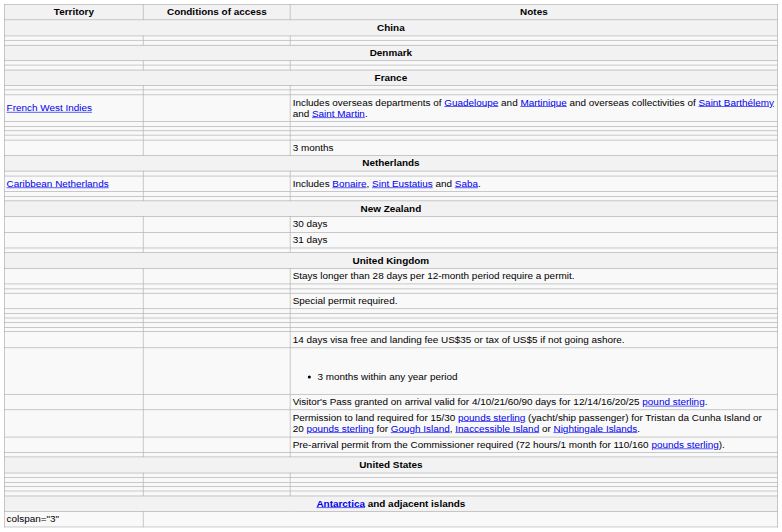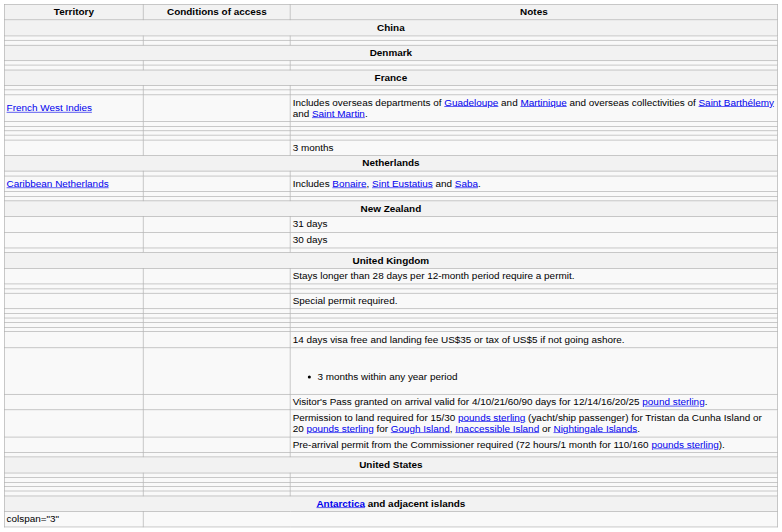rows swapped: (74, 240) <-> (74, 224)
